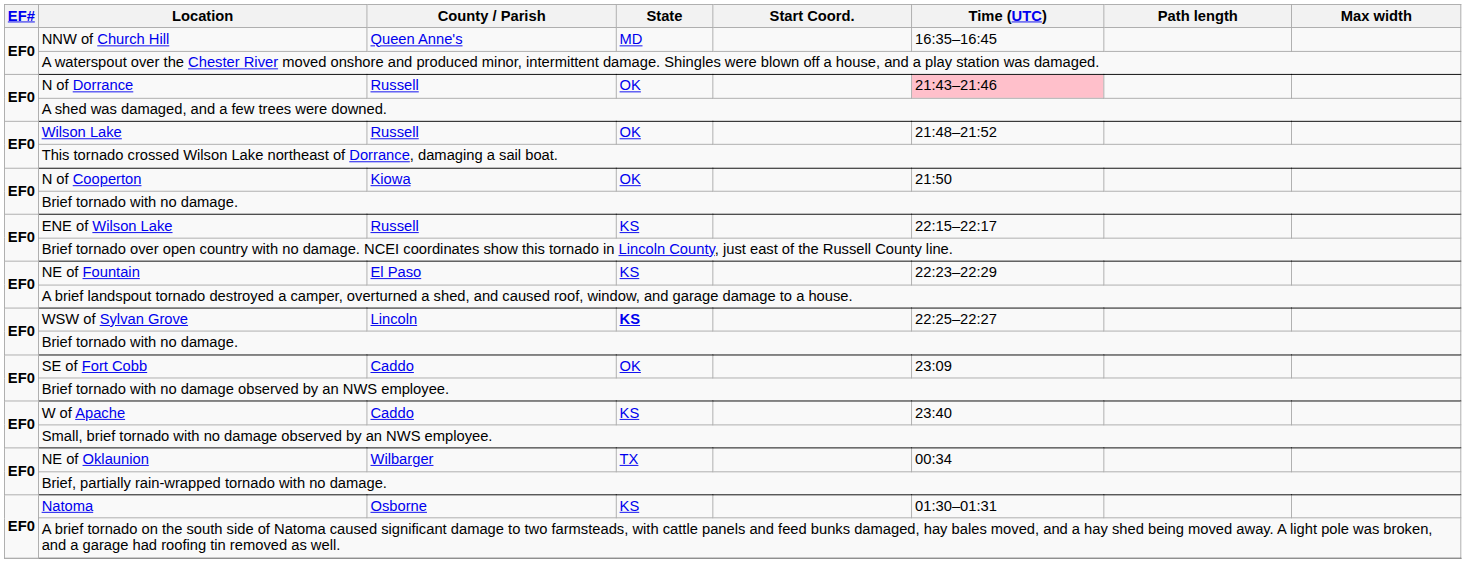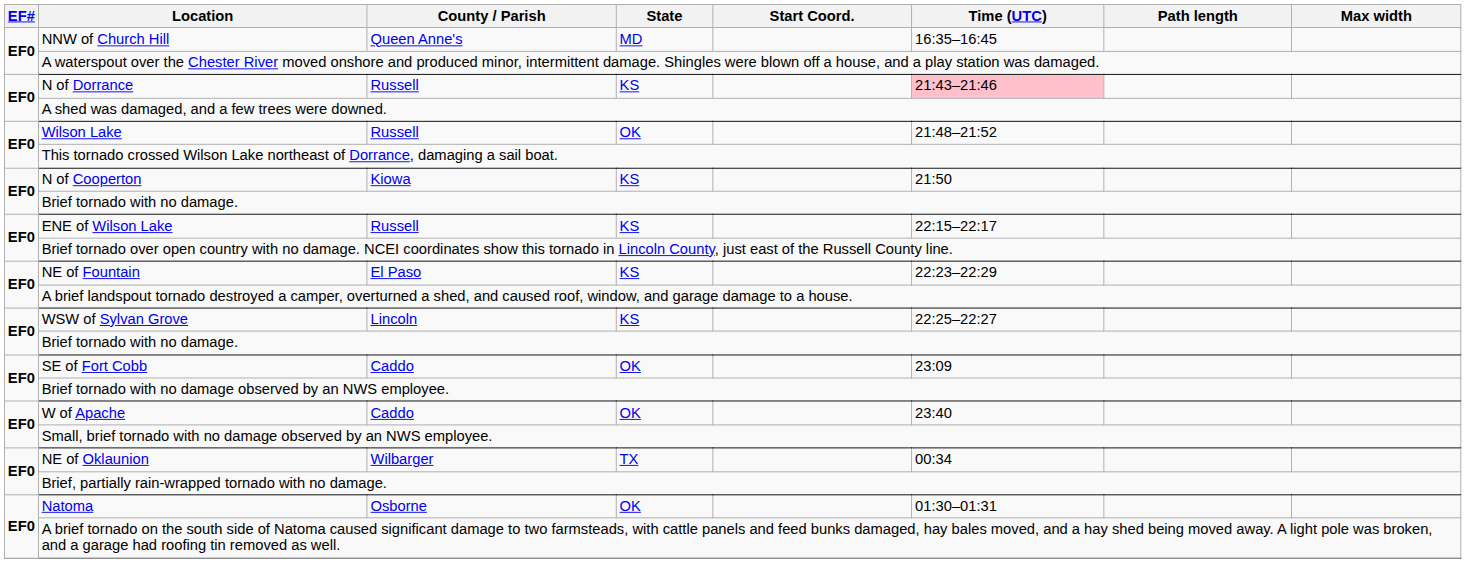(630, 86) OK -> (629, 86) KS
(630, 179) OK -> (629, 179) KS
(630, 319) bold -> (629, 319) normal
(629, 413) KS -> (630, 413) OK
(629, 506) KS -> (630, 506) OK
